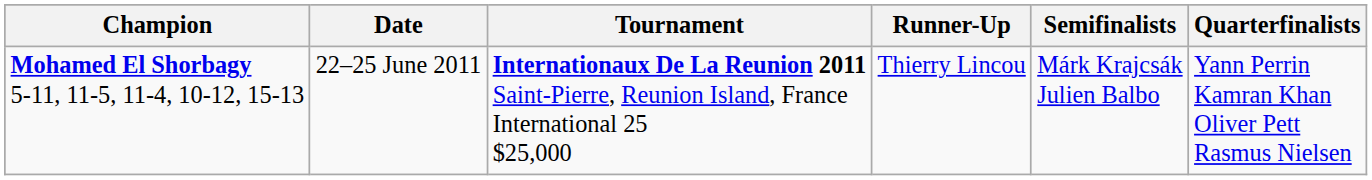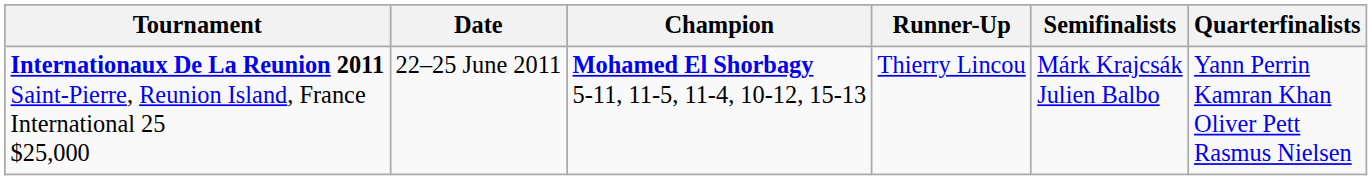columns swapped: (679, 25) <-> (157, 25)
